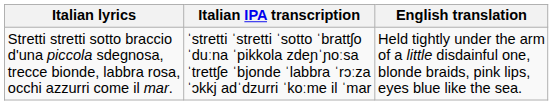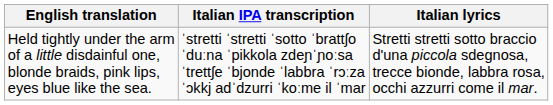columns swapped: (94, 16) <-> (461, 16)
